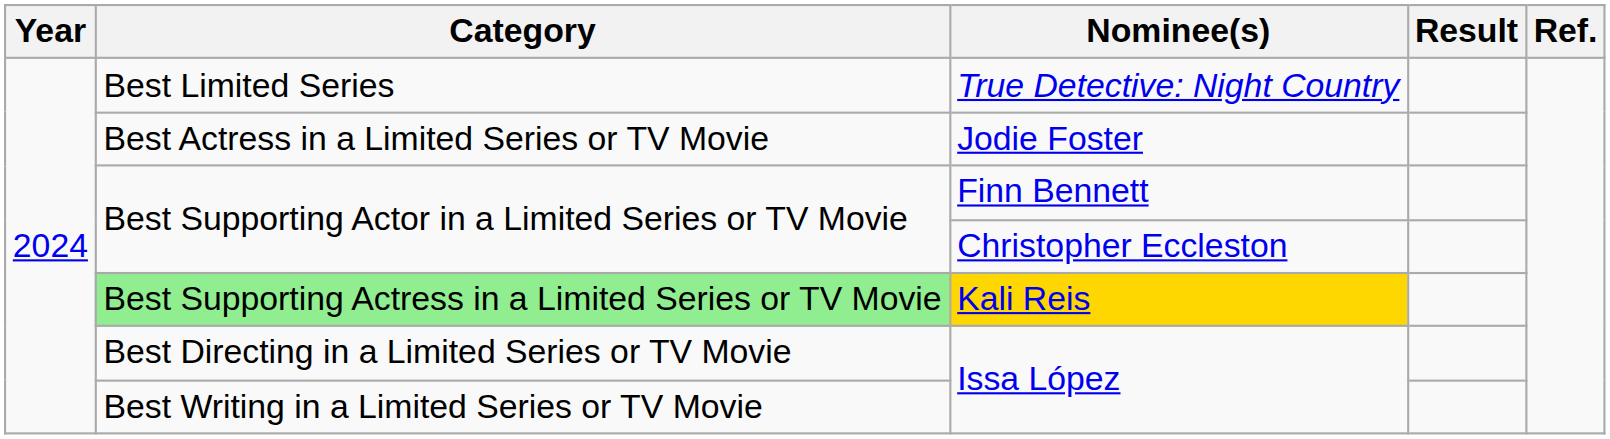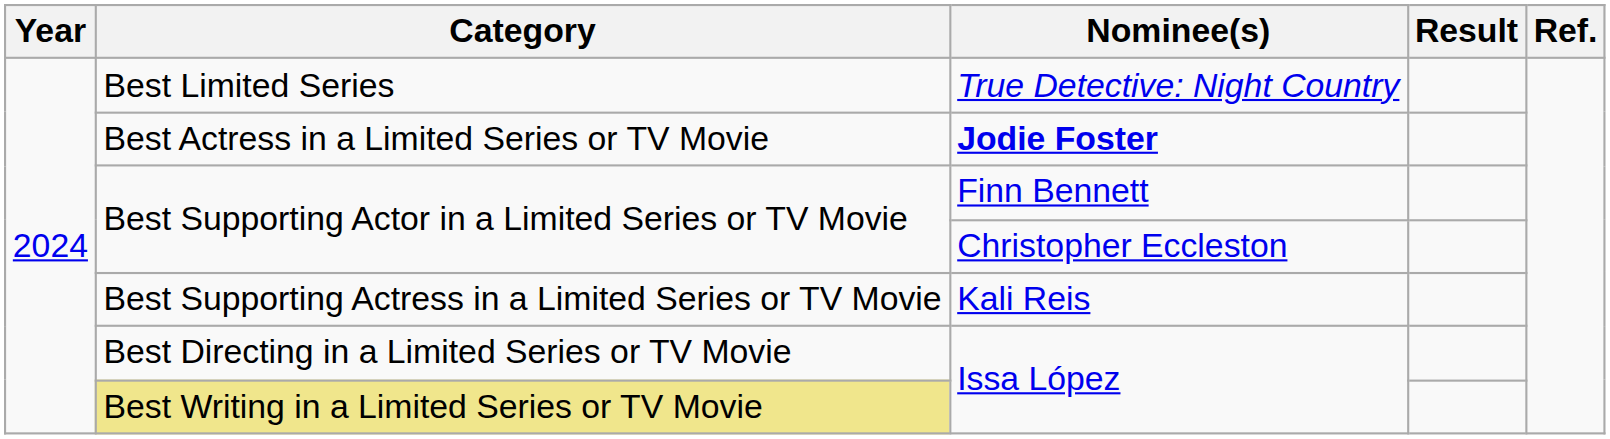(1050, 138) normal -> (1058, 138) bold
(523, 298) lightgreen background -> (523, 298) no background
(1024, 298) gold background -> (1024, 298) no background
(433, 406) no background -> (433, 406) khaki background
